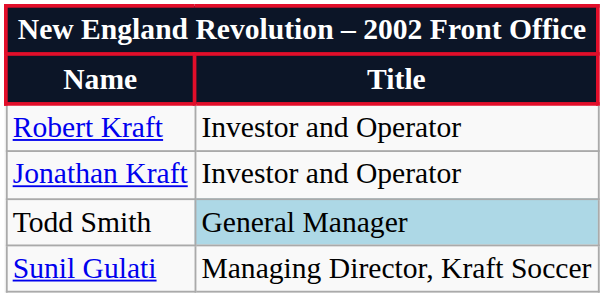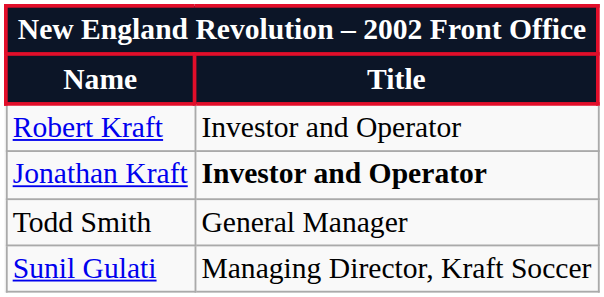(331, 174) normal -> (344, 174) bold
(305, 221) lightblue background -> (305, 221) no background
